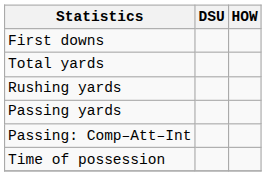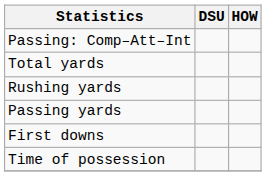rows swapped: (56, 41) <-> (100, 136)
